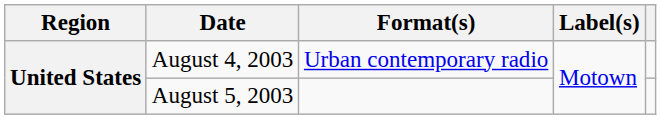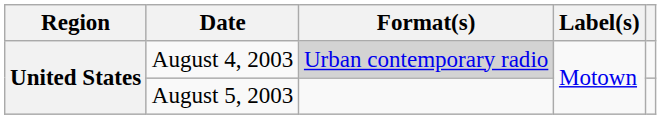(426, 59) no background -> (426, 59) lightgrey background
